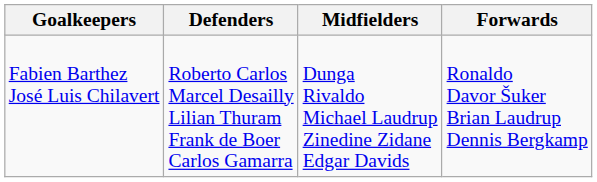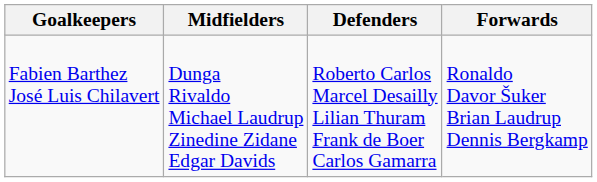columns swapped: (231, 19) <-> (370, 19)
